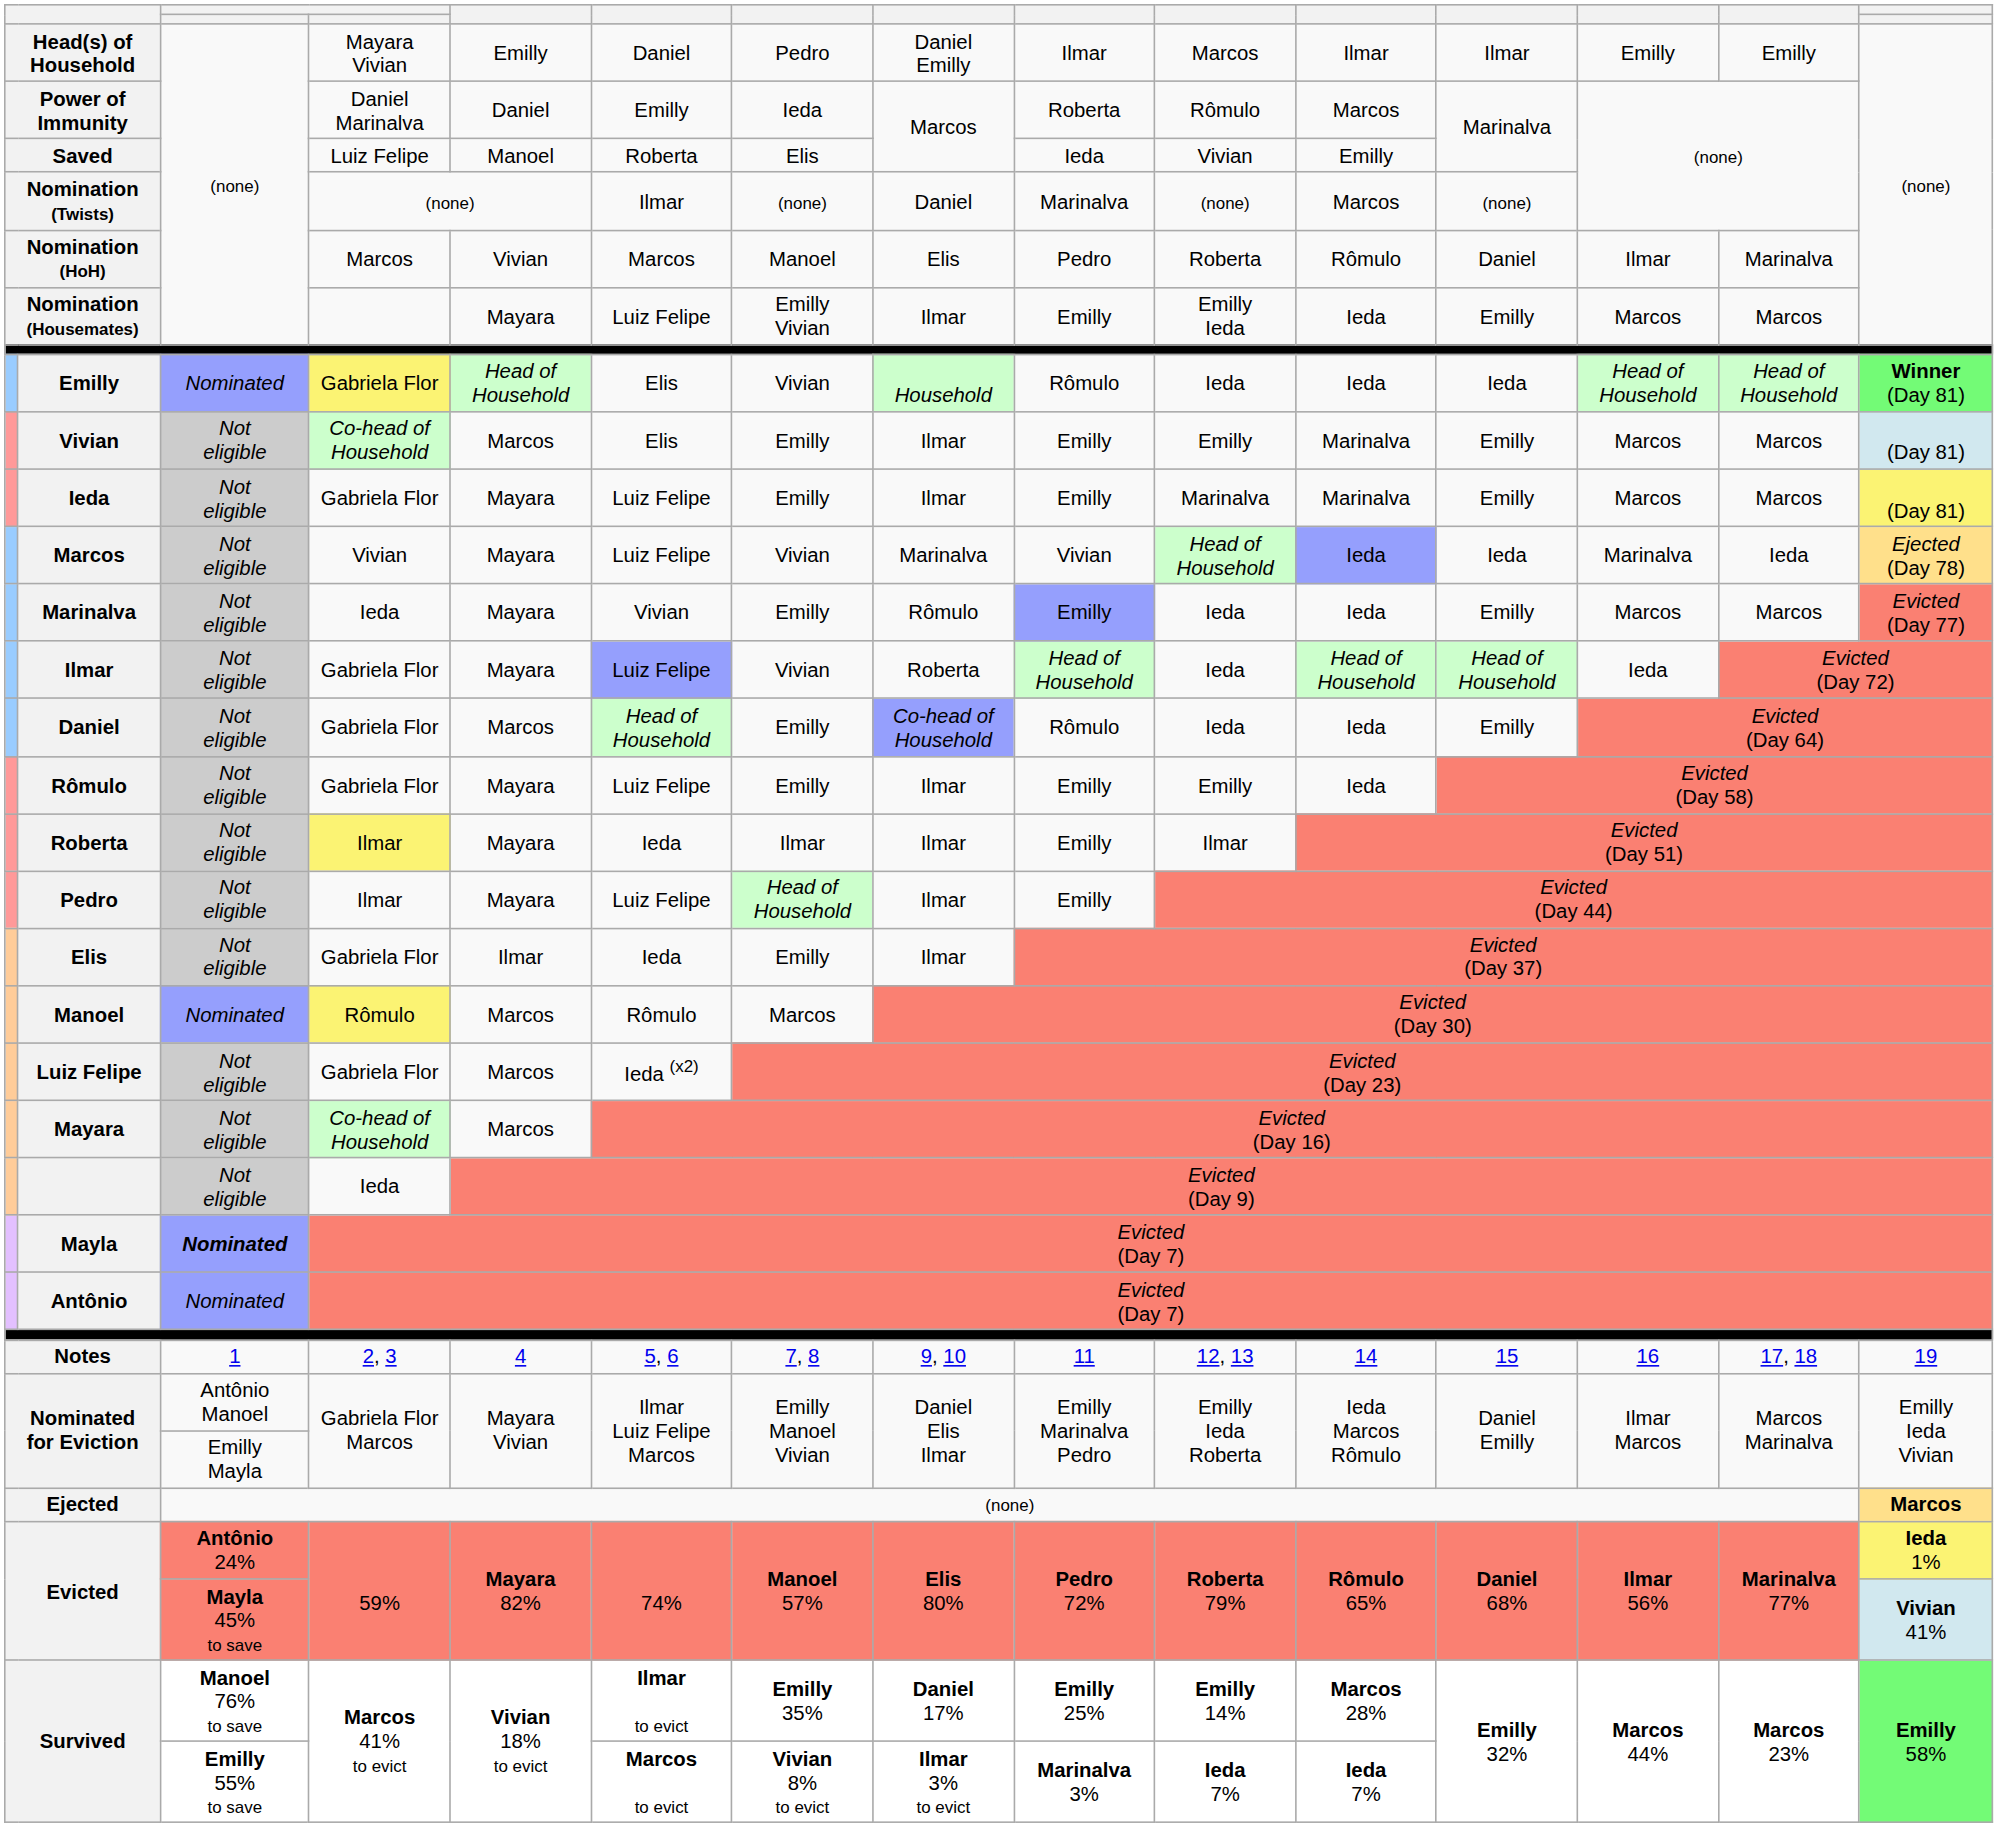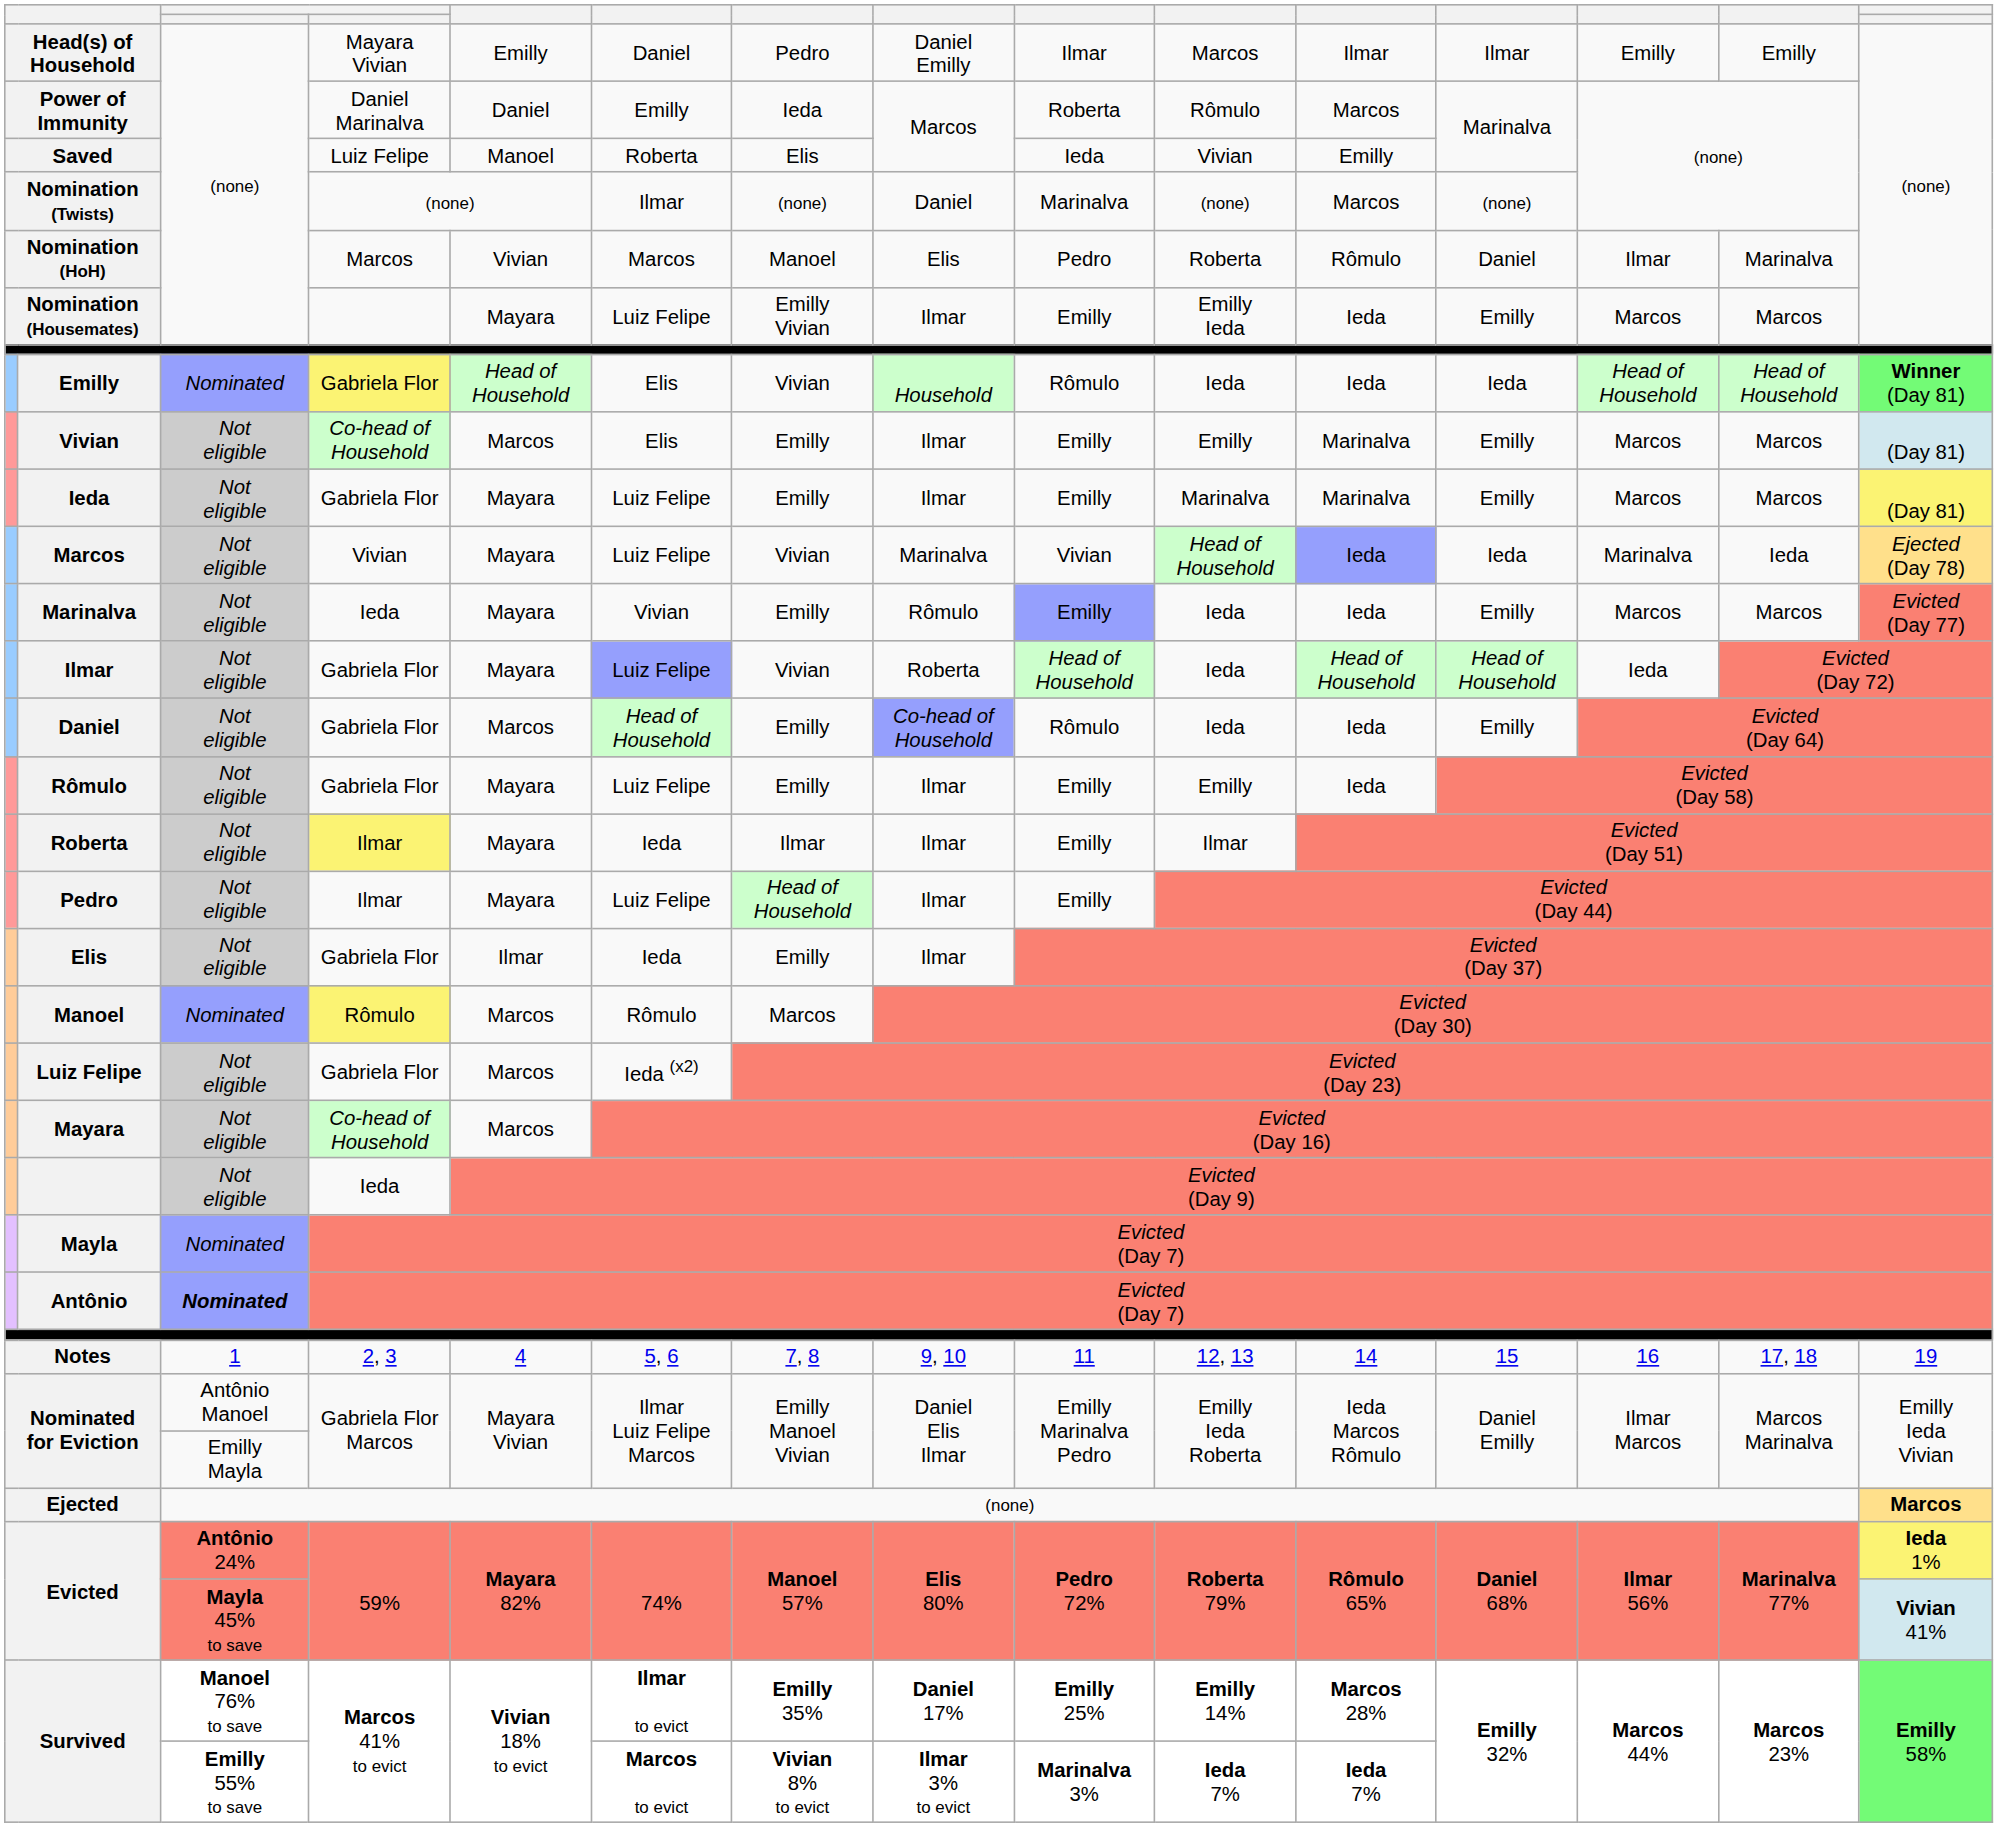(235, 1244) bold -> (235, 1244) normal
(235, 1301) normal -> (235, 1301) bold
